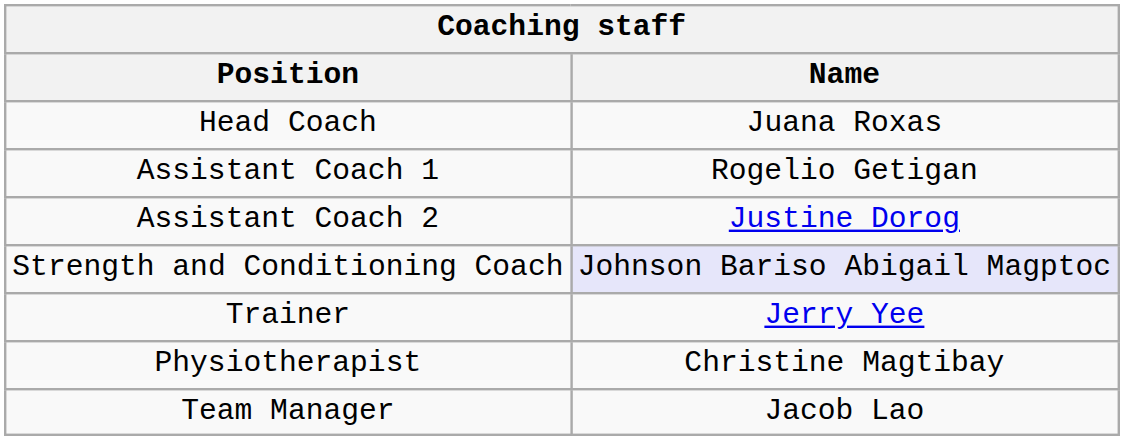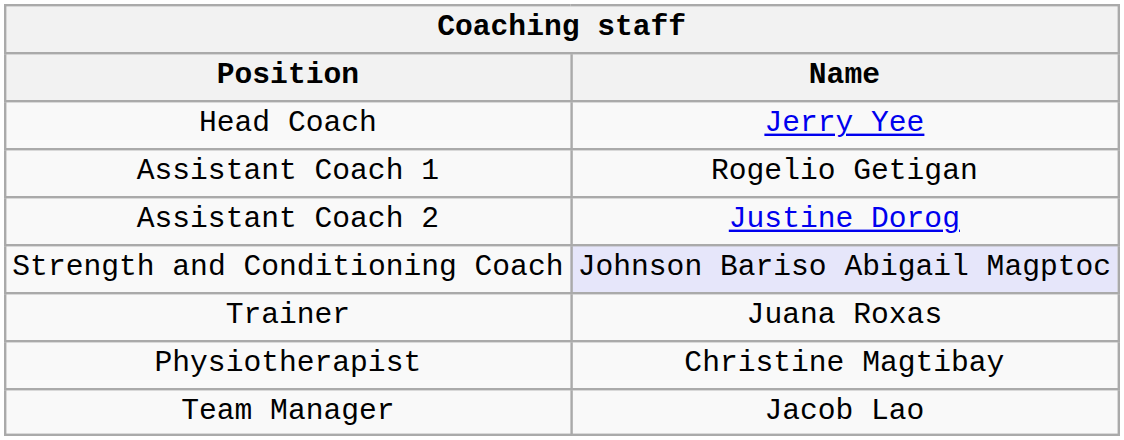(844, 125) Juana Roxas -> (844, 125) Jerry Yee
(844, 317) Jerry Yee -> (844, 317) Juana Roxas
